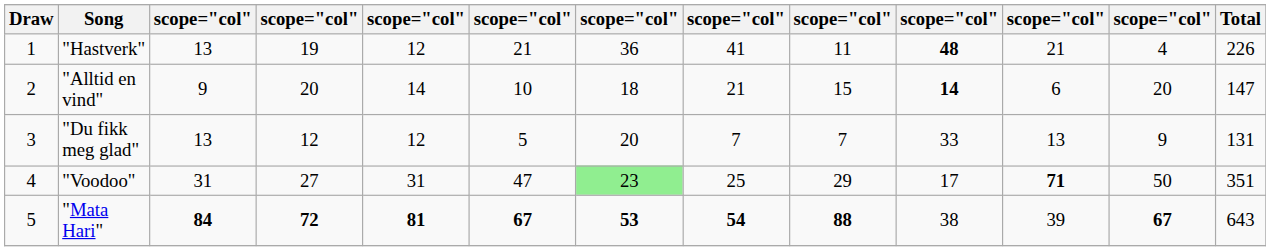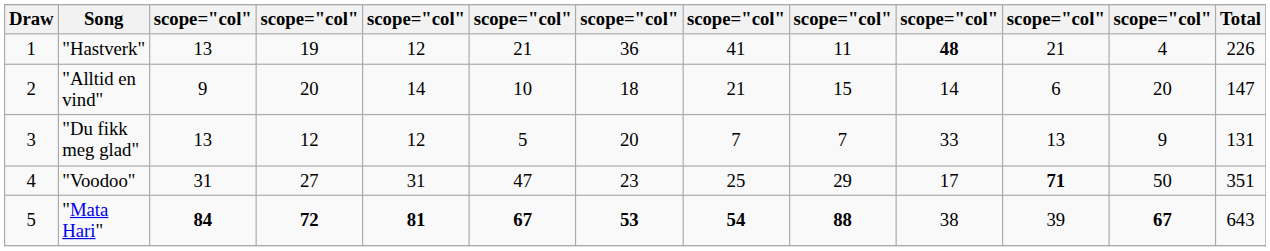(949, 89) bold -> (949, 89) normal
(629, 180) lightgreen background -> (629, 180) no background
